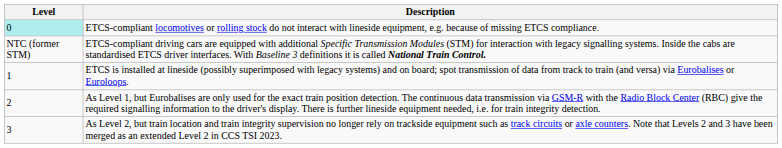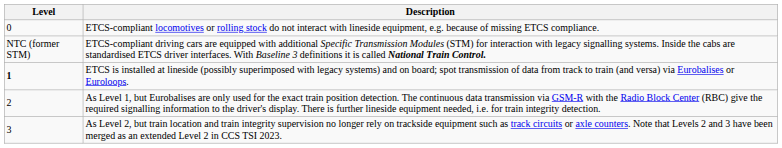(9, 28) paleturquoise background -> (9, 28) no background
(9, 76) normal -> (9, 76) bold
